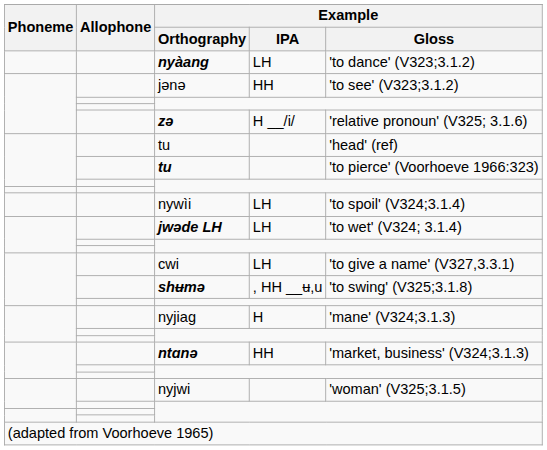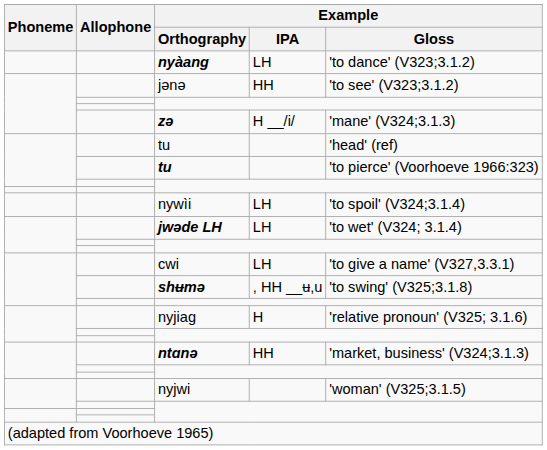(428, 121) 'relative pronoun' (V325; 3.1.6) -> (392, 121) 'mane' (V324;3.1.3)
(392, 317) 'mane' (V324;3.1.3) -> (428, 317) 'relative pronoun' (V325; 3.1.6)
